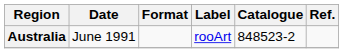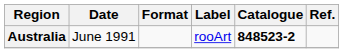(266, 36) normal -> (266, 36) bold
